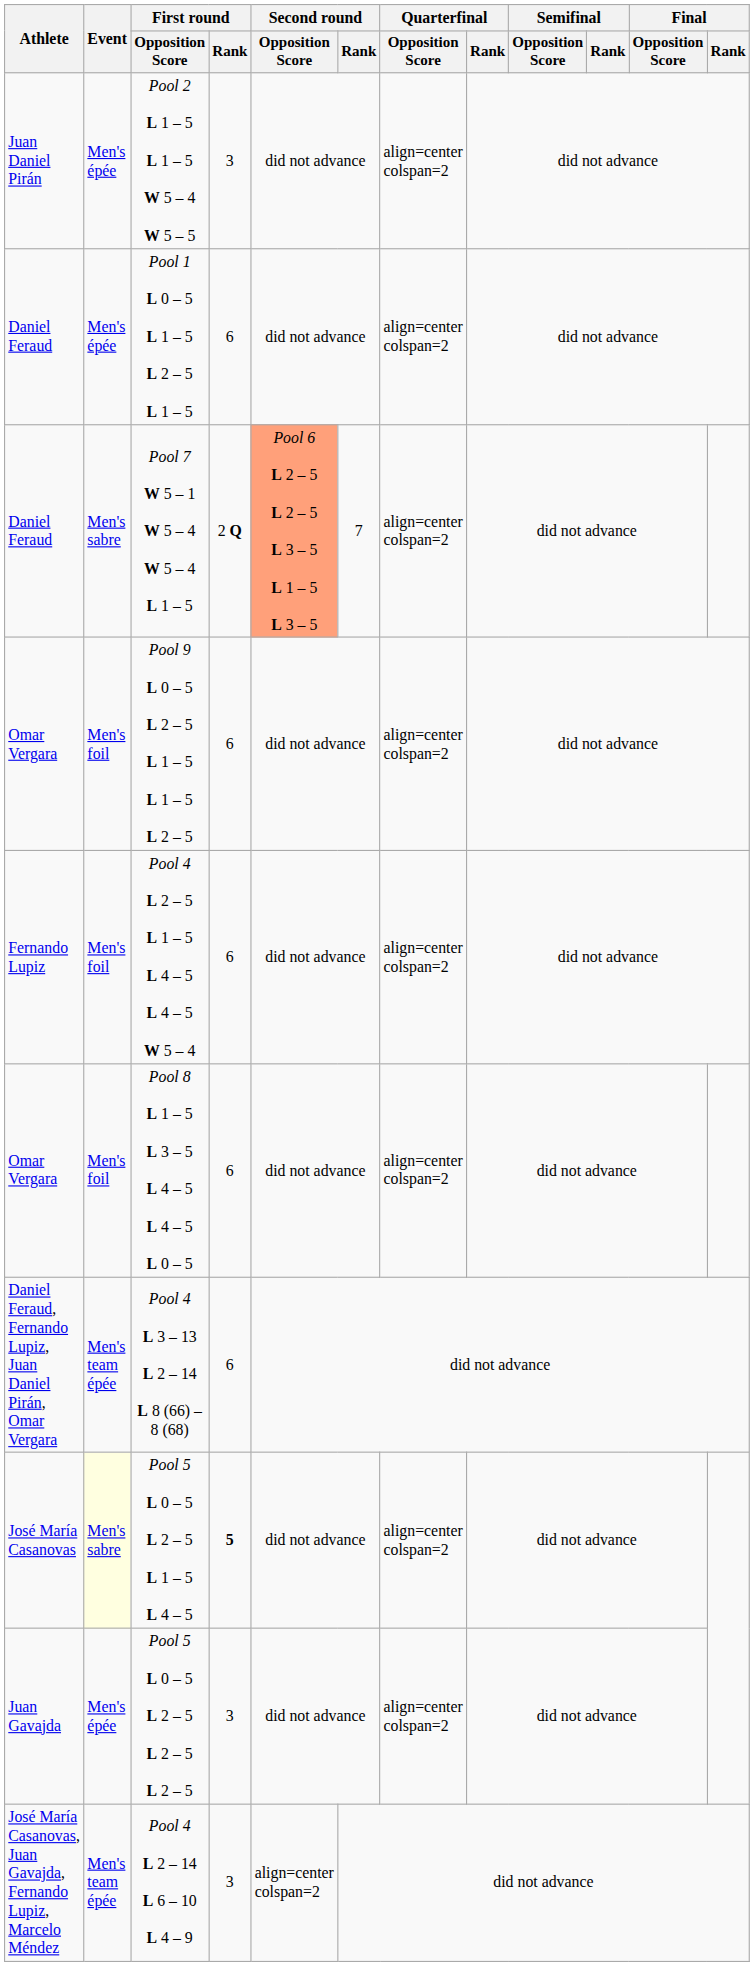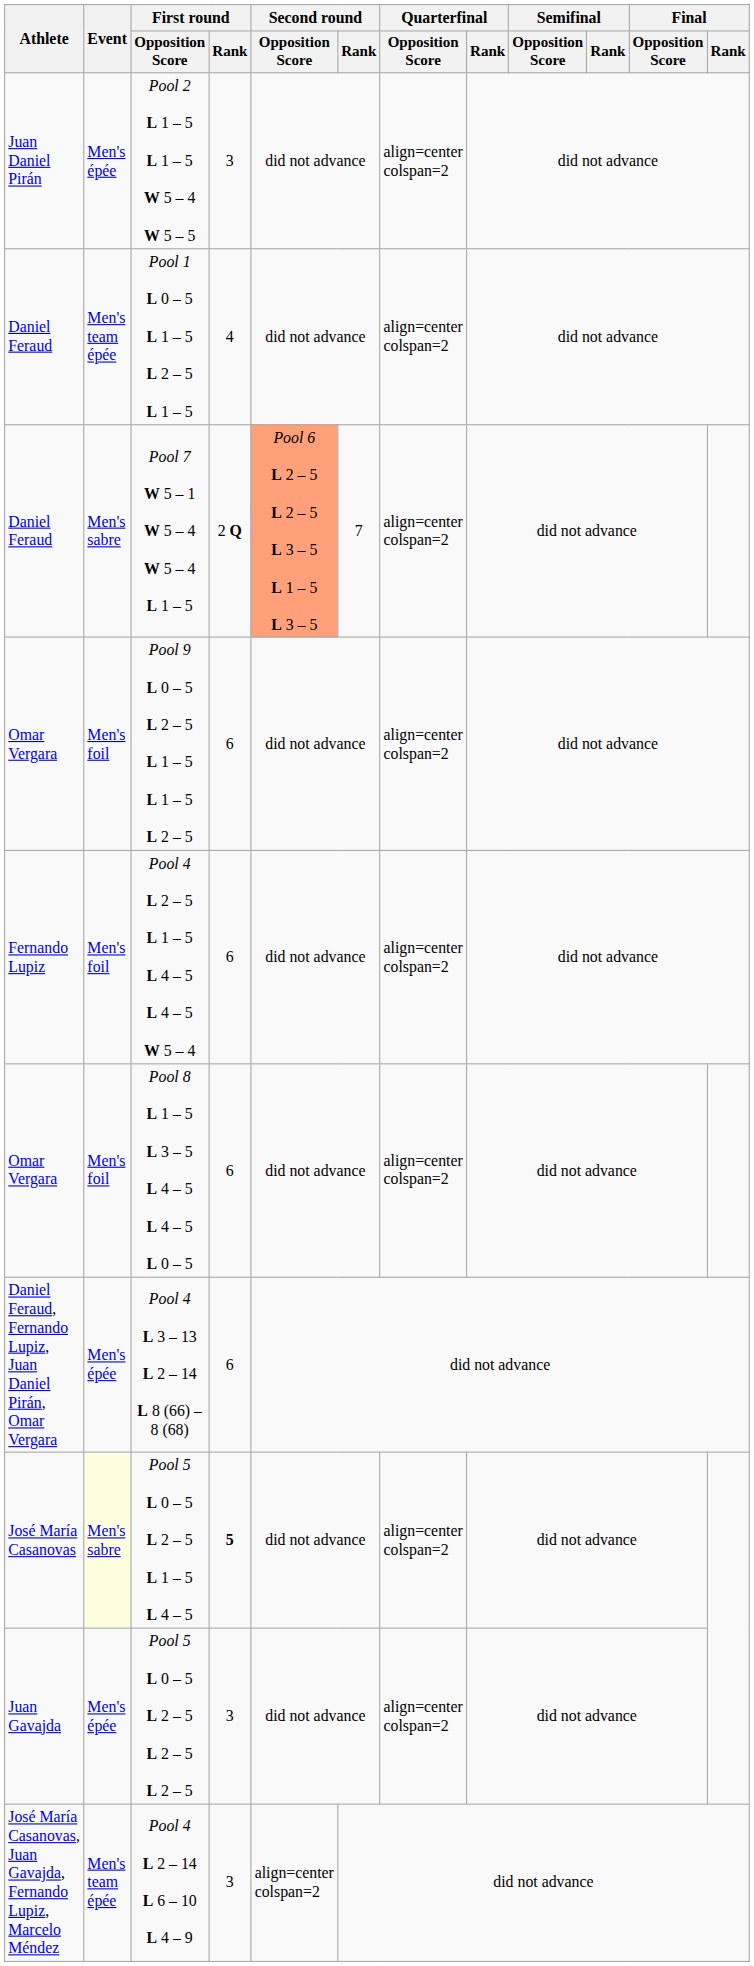(106, 336) Men's épée -> (106, 336) Men's team épée
(230, 336) 6 -> (230, 336) 4
(106, 1365) Men's team épée -> (106, 1365) Men's épée
